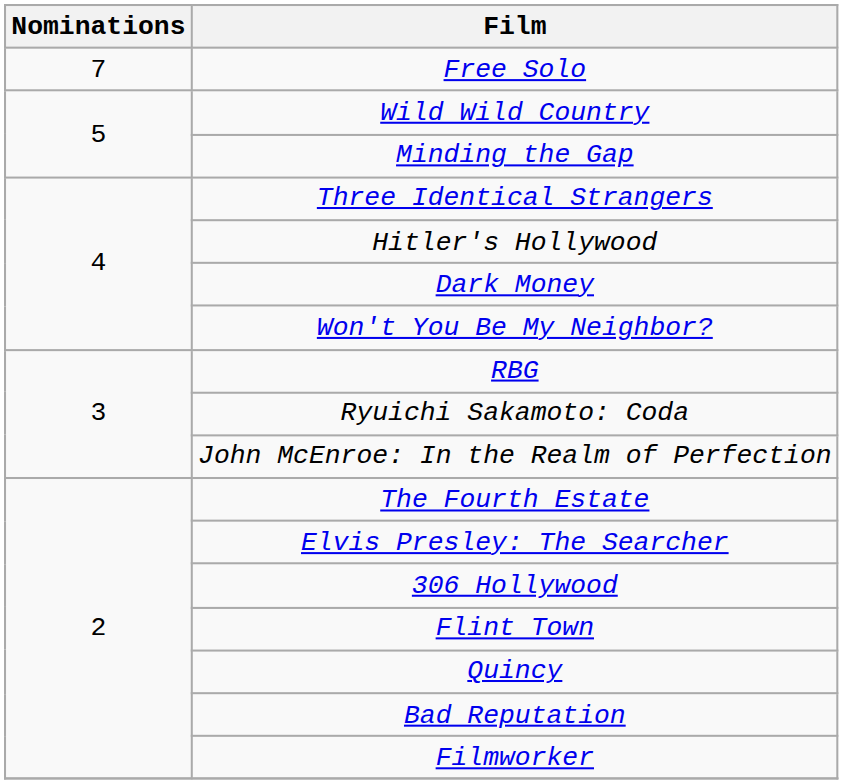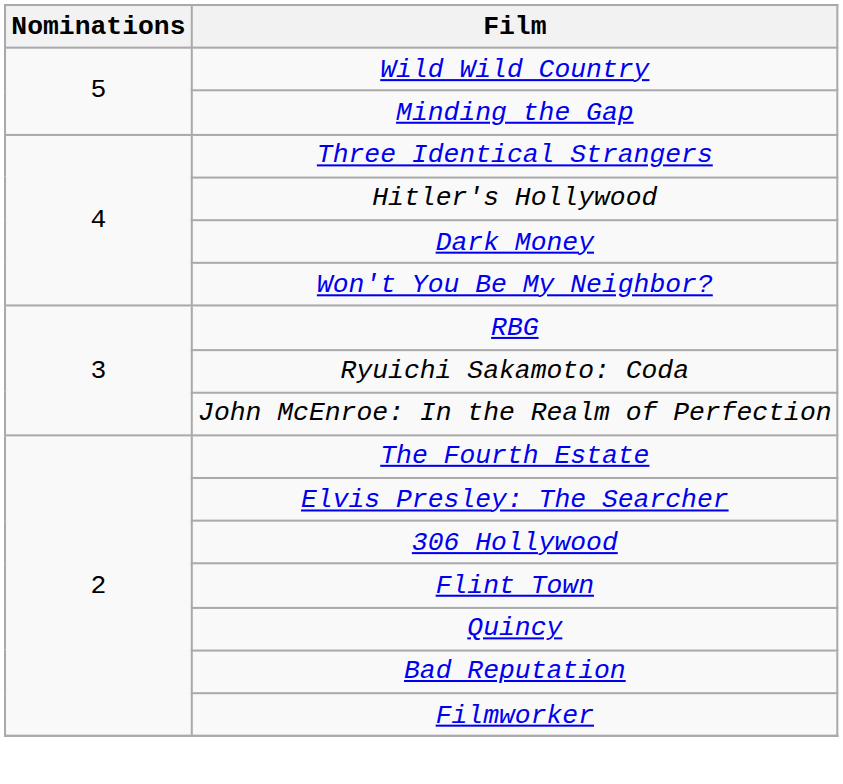- row: (515, 70)
